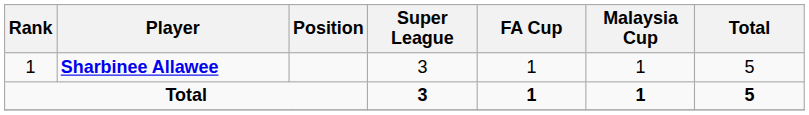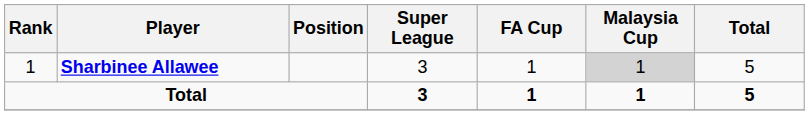(640, 67) no background -> (640, 67) lightgrey background
